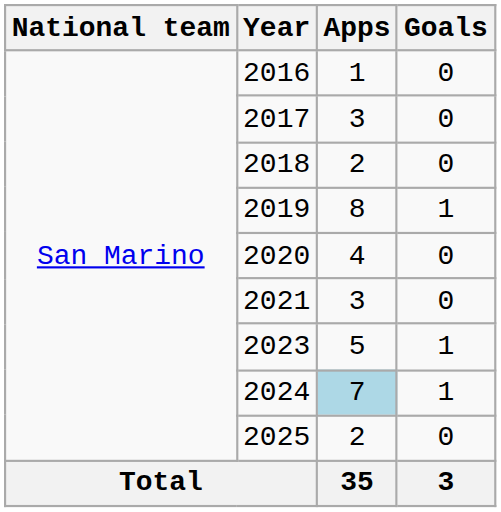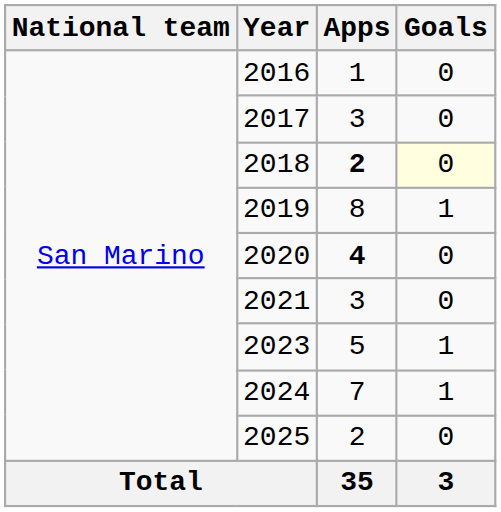(357, 165) normal -> (357, 165) bold
(446, 165) no background -> (446, 165) lightyellow background
(357, 256) normal -> (357, 256) bold
(357, 392) lightblue background -> (357, 392) no background
